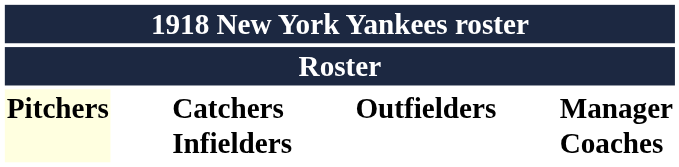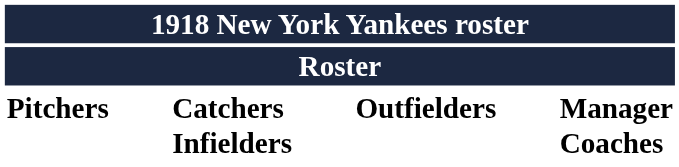(58, 108) lightyellow background -> (58, 108) no background
